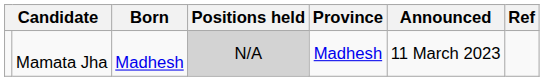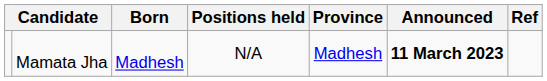(248, 53) lightgrey background -> (248, 53) no background
(446, 53) normal -> (447, 53) bold
